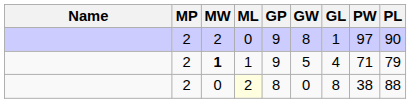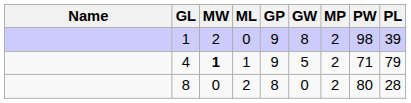columns swapped: (187, 16) <-> (336, 16)
(365, 39) 97 -> (365, 39) 98
(393, 39) 90 -> (393, 39) 39
(248, 86) lightyellow background -> (246, 86) no background
(365, 86) 38 -> (365, 86) 80
(393, 86) 88 -> (393, 86) 28
